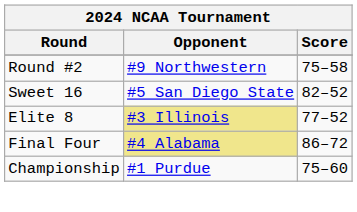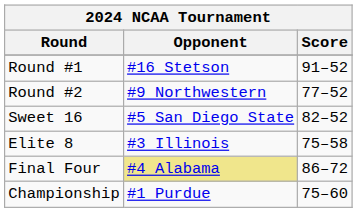+ row: (45, 68)
(325, 68) 75–58 -> (325, 93) 77–52
(178, 119) khaki background -> (178, 144) no background
(325, 119) 77–52 -> (325, 144) 75–58
